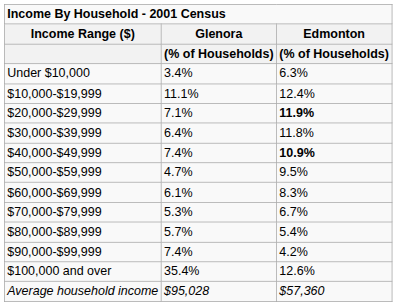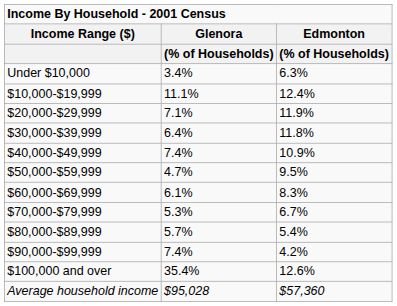(297, 113) bold -> (297, 113) normal
(297, 152) bold -> (297, 152) normal
